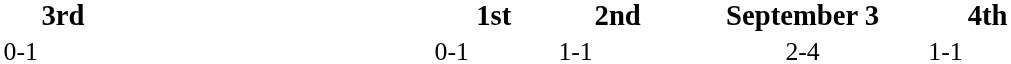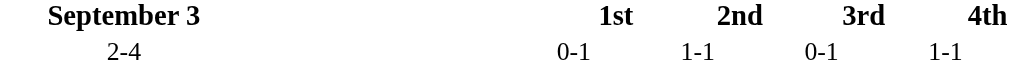columns swapped: (803, 15) <-> (63, 15)
